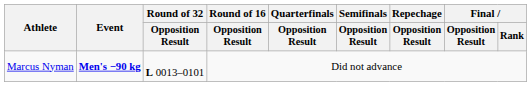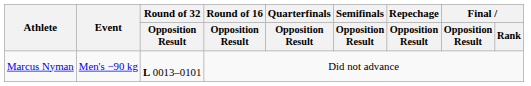(110, 66) bold -> (108, 66) normal
